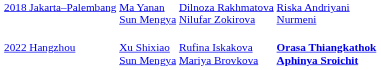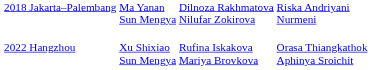(326, 54) bold -> (322, 54) normal
